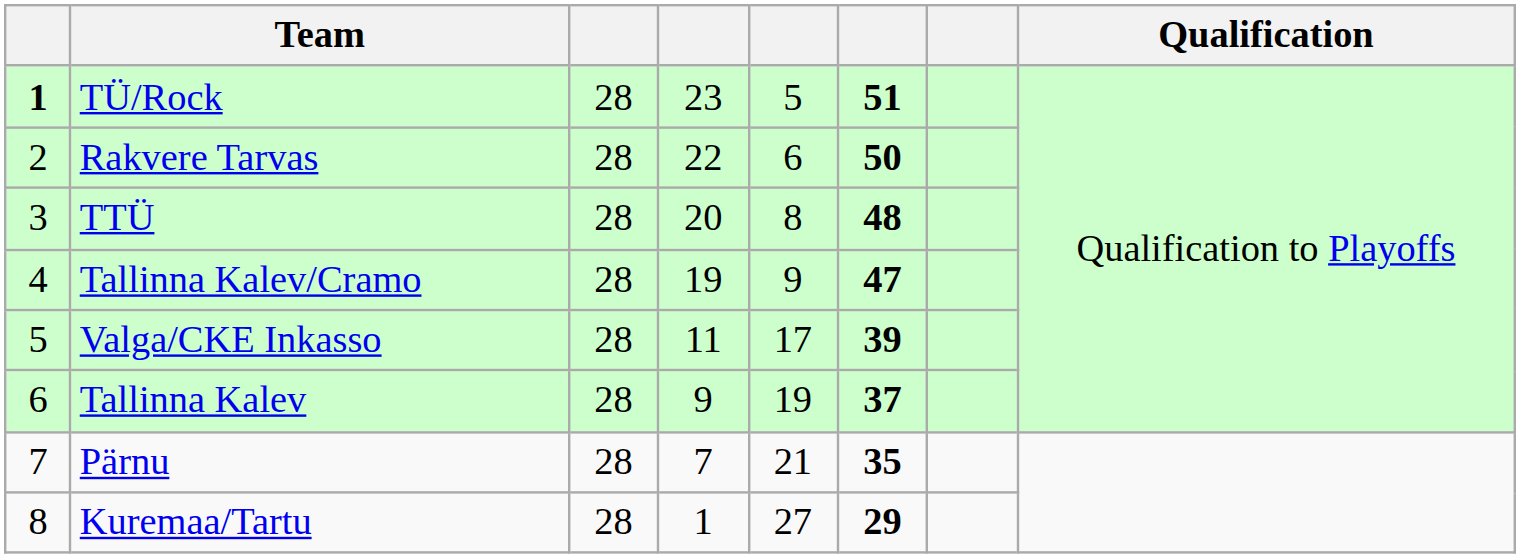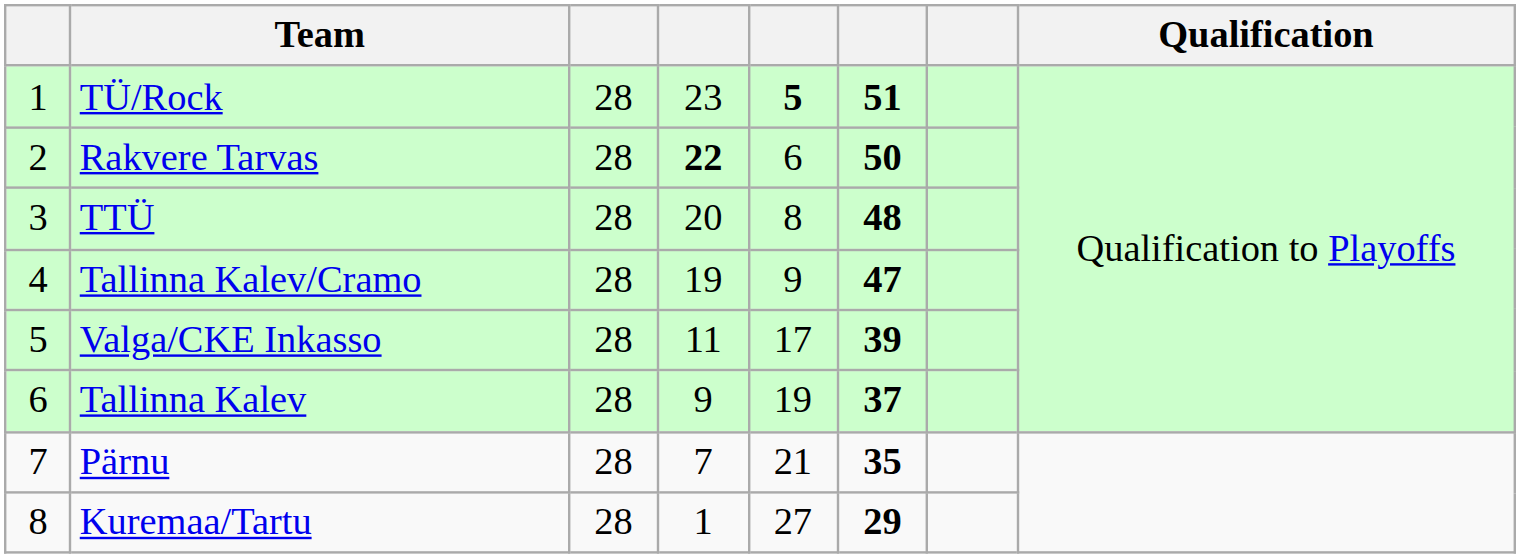(38, 95) bold -> (38, 95) normal
(793, 95) normal -> (793, 95) bold
(703, 156) normal -> (703, 156) bold
